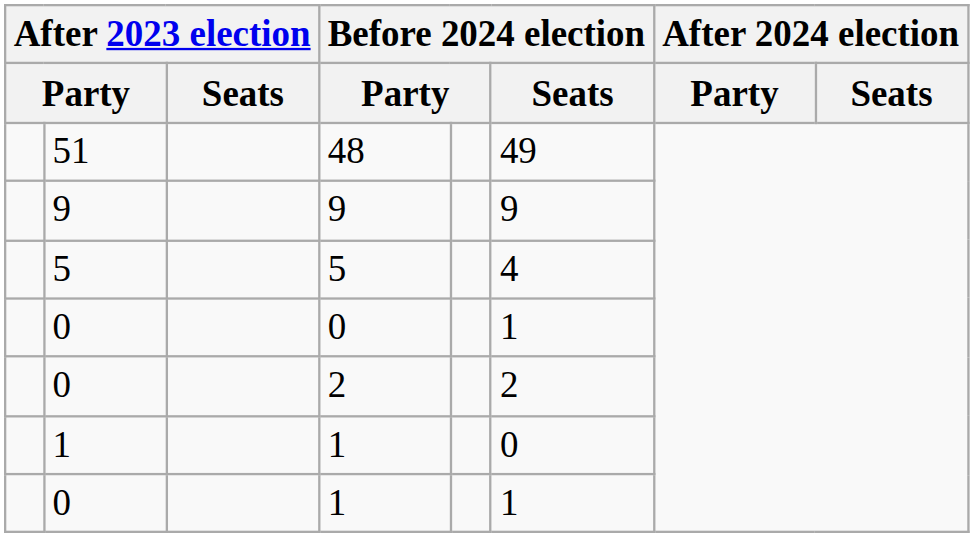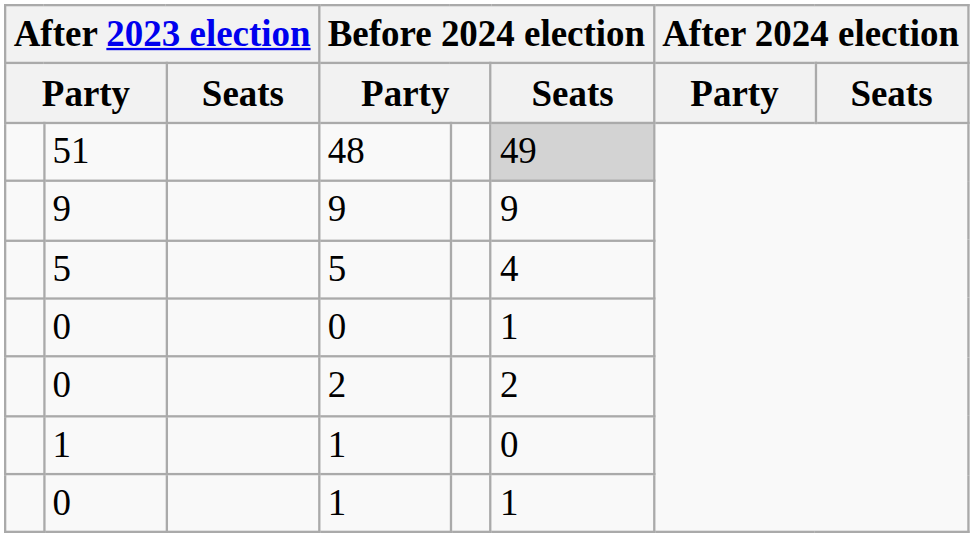(518, 151) no background -> (518, 151) lightgrey background
